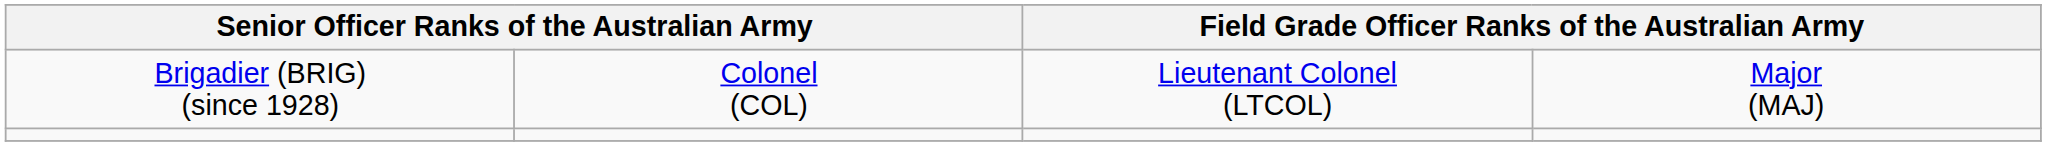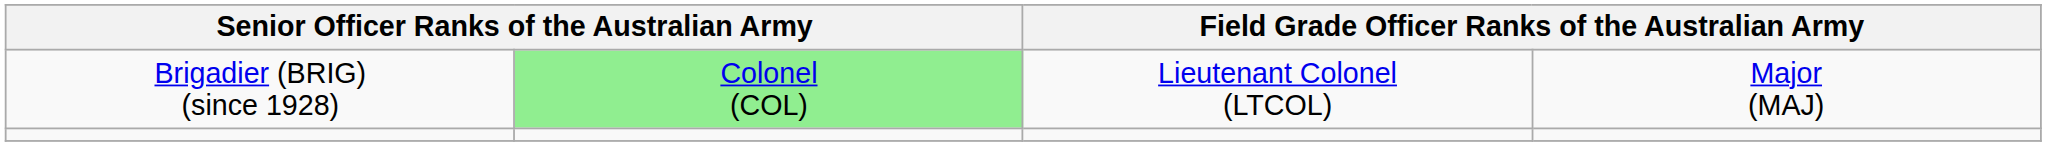(769, 88) no background -> (769, 88) lightgreen background
